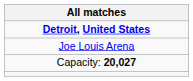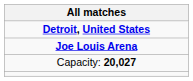(96, 46) normal -> (96, 46) bold
